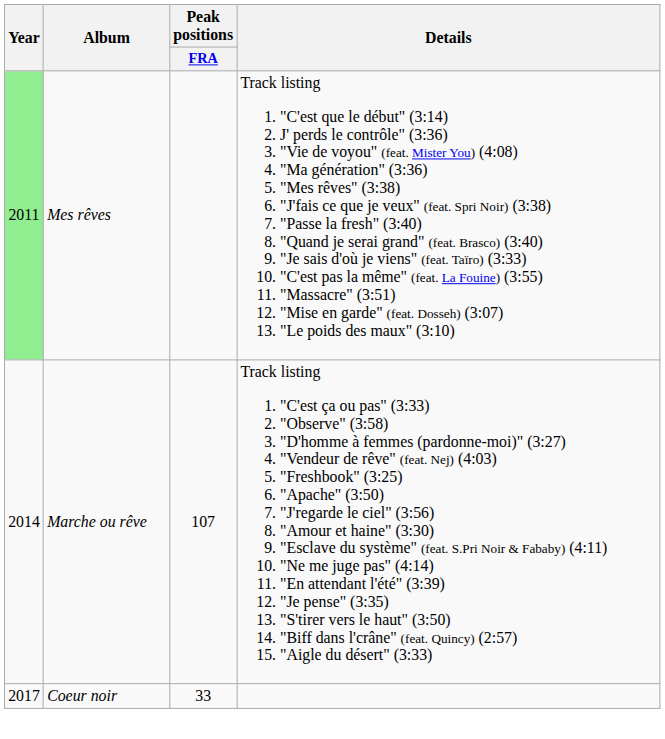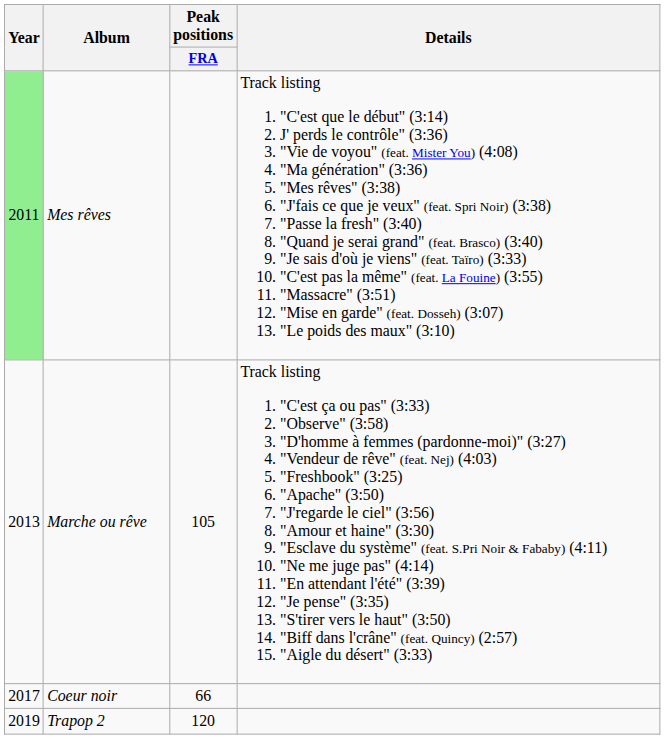(24, 521) 2014 -> (24, 521) 2013
(203, 521) 107 -> (203, 521) 105
(203, 696) 33 -> (203, 696) 66
+ row: (76, 721)
